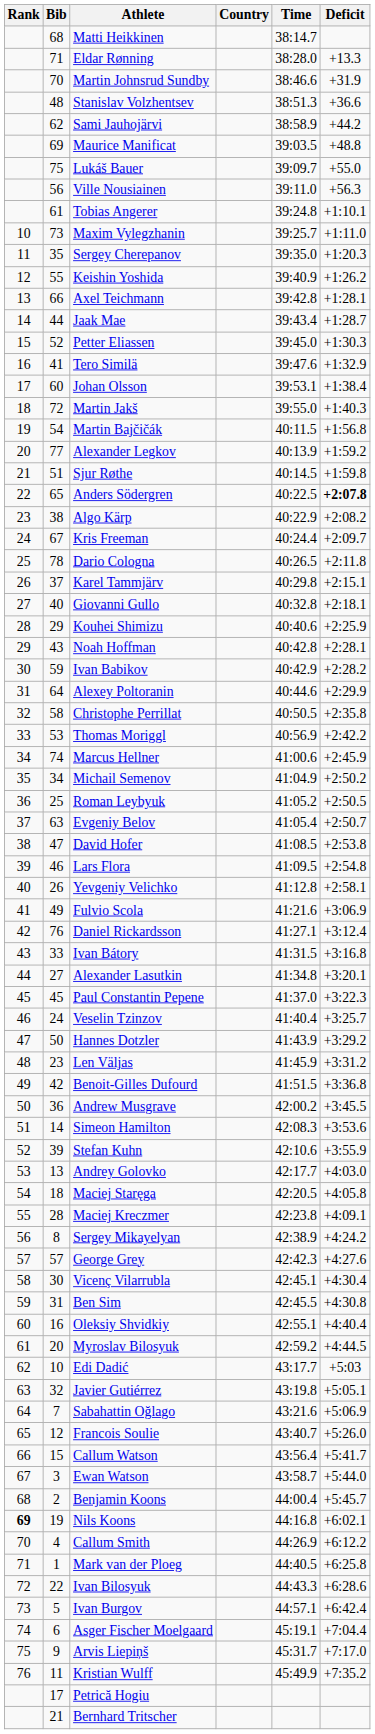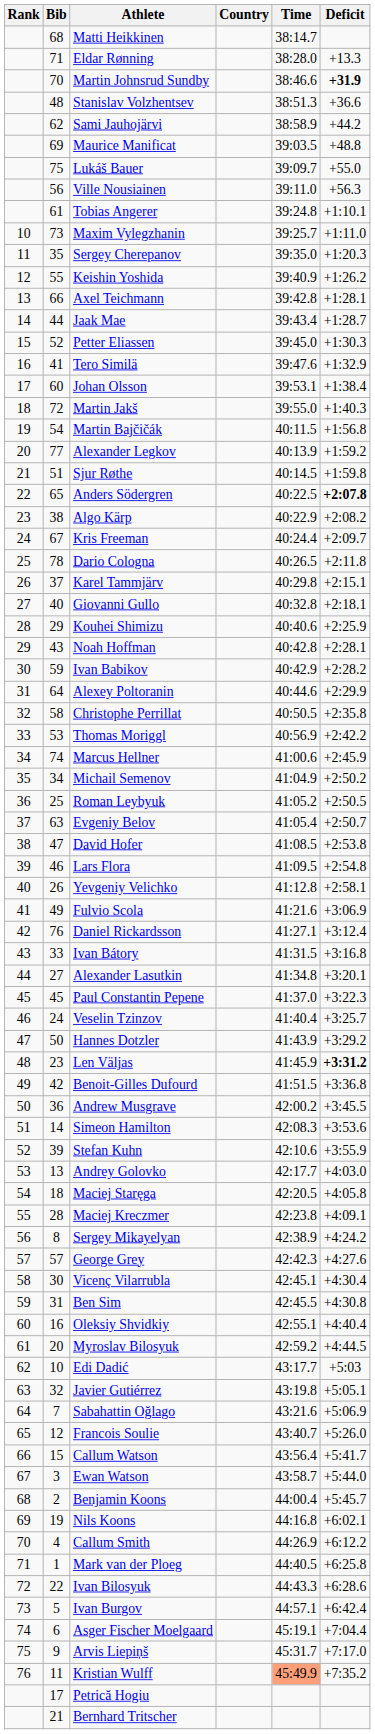(345, 80) normal -> (345, 80) bold
(345, 1062) normal -> (345, 1062) bold
(24, 1521) bold -> (24, 1521) normal
(296, 1673) no background -> (296, 1673) lightsalmon background
